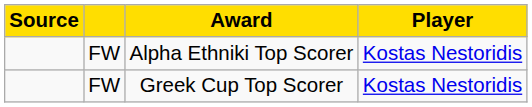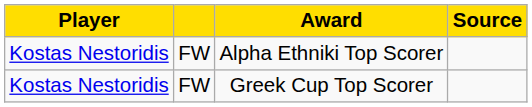columns swapped: (443, 20) <-> (44, 20)
